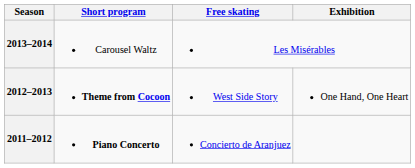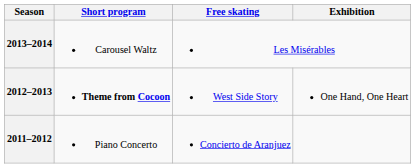(113, 145) bold -> (113, 145) normal
